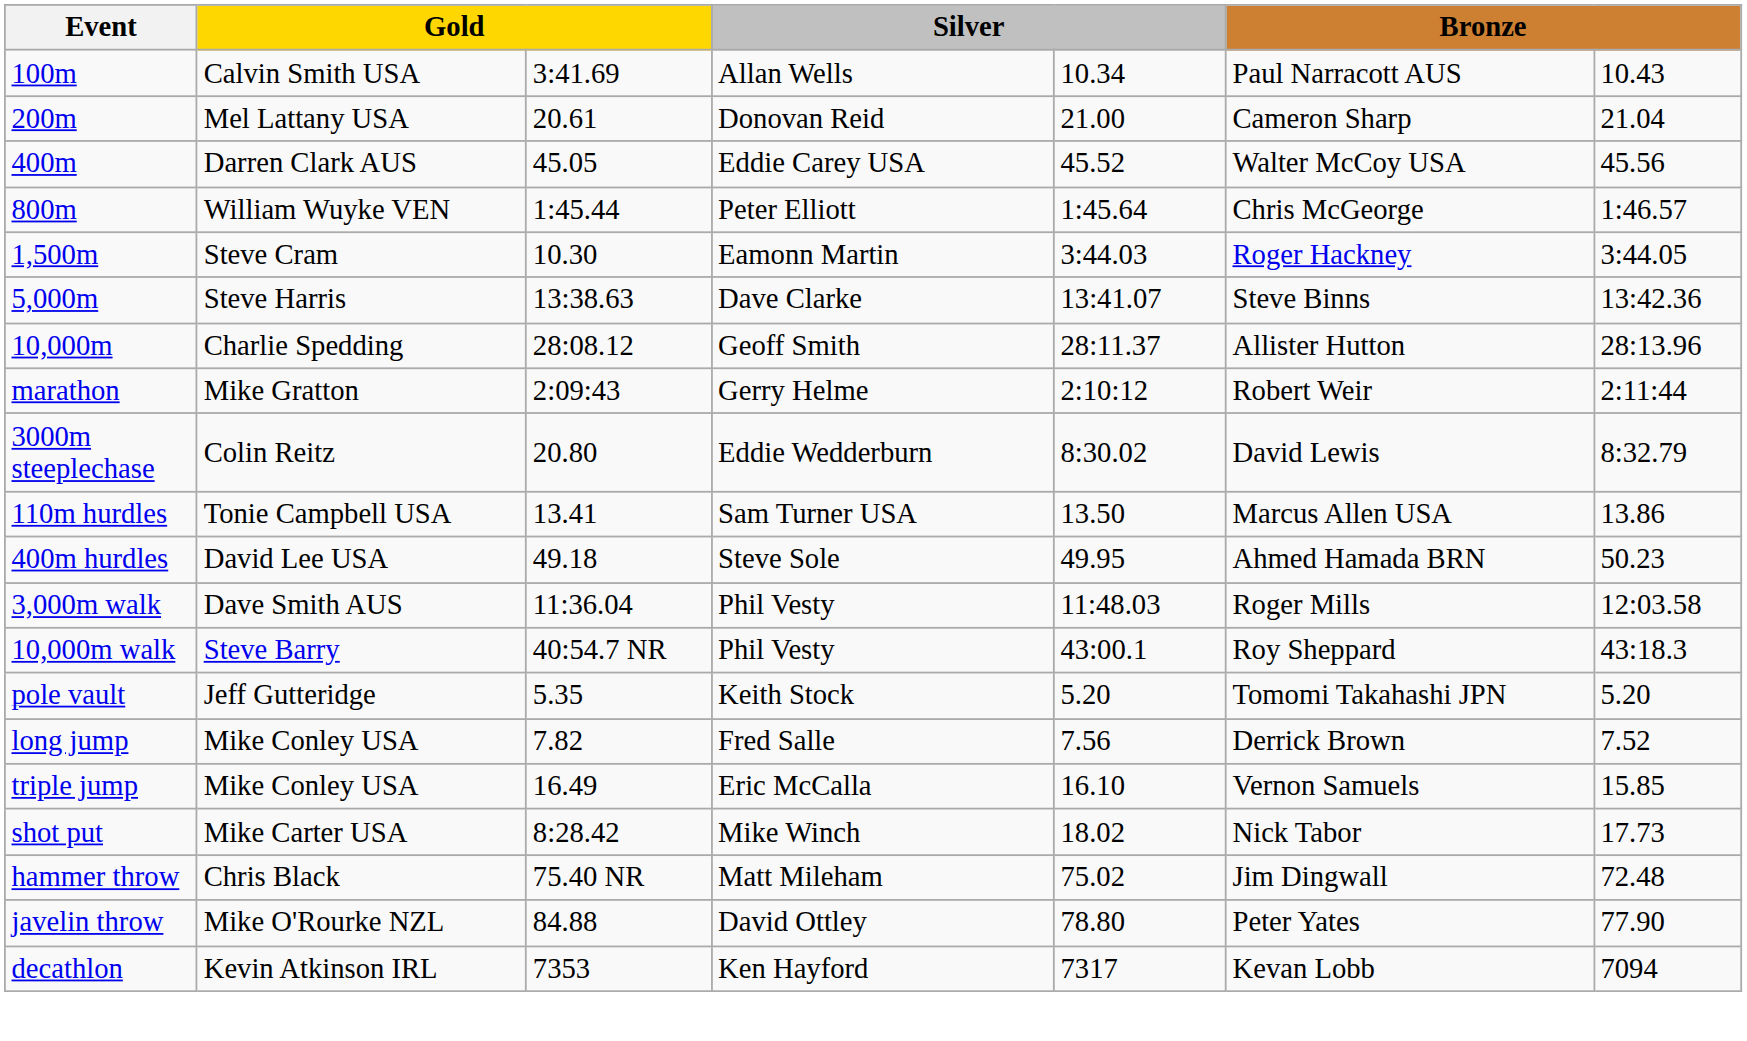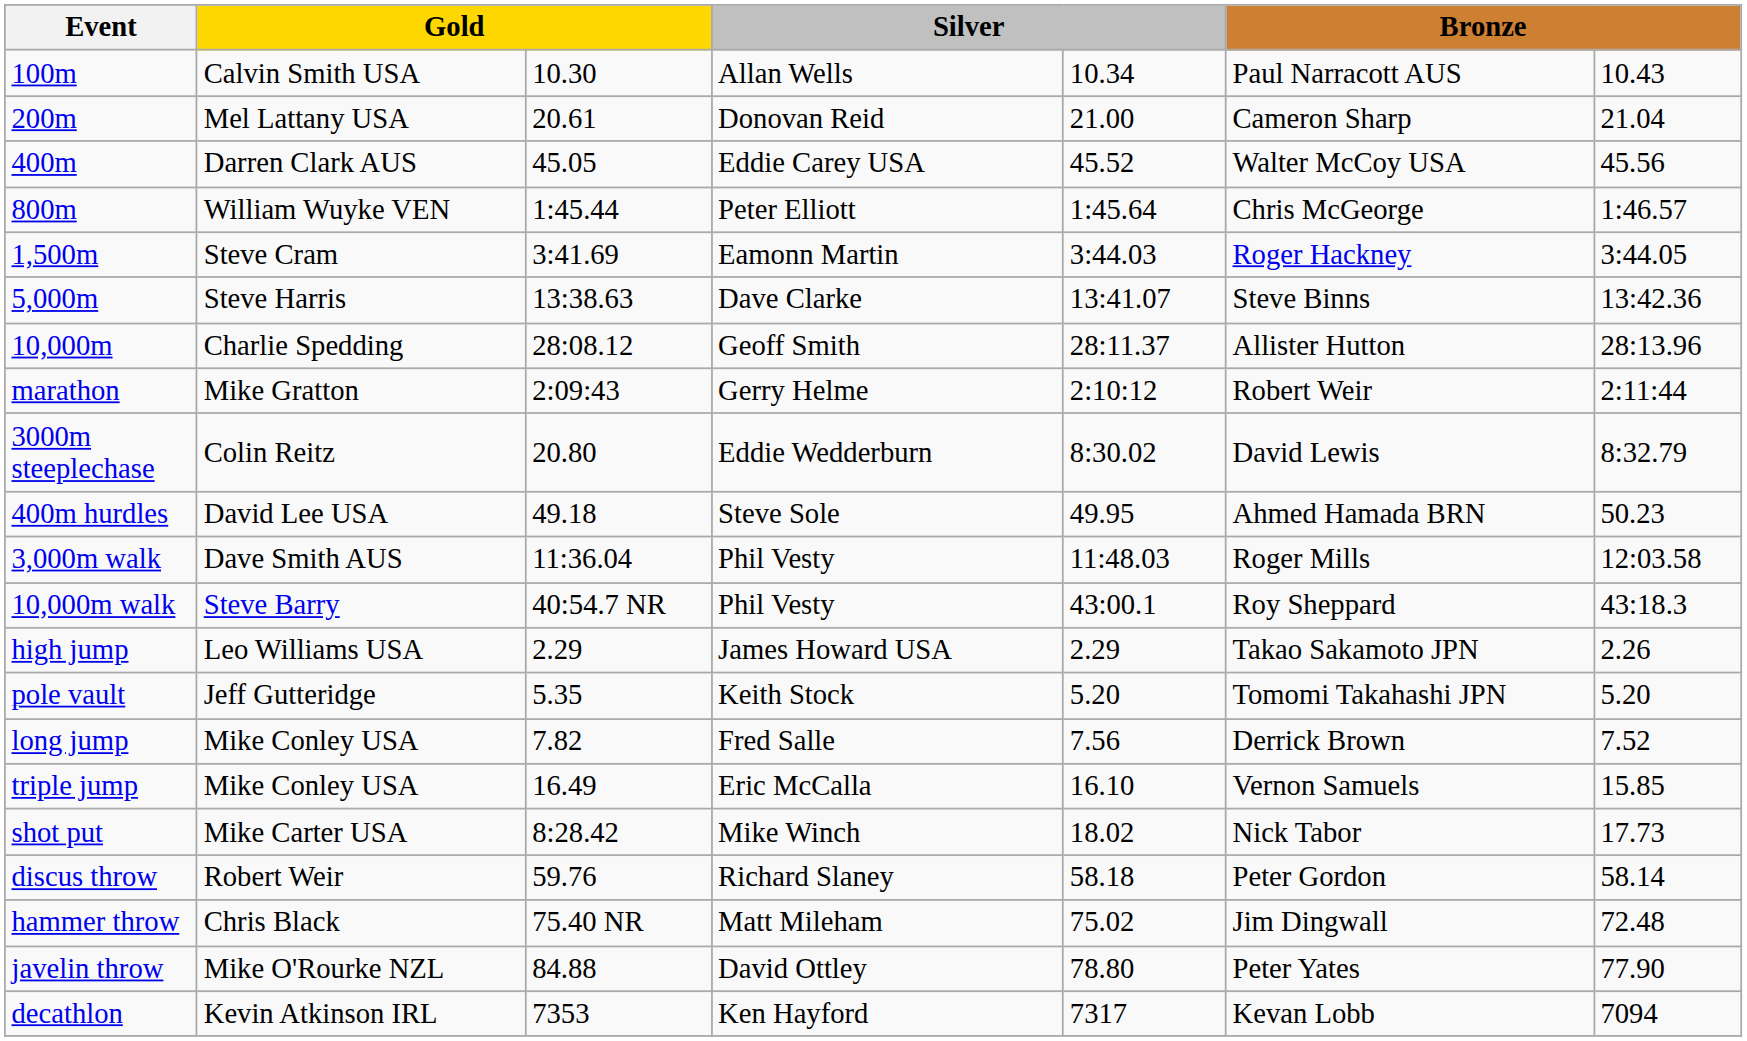(576, 72) 3:41.69 -> (564, 72) 10.30
(565, 254) 10.30 -> (576, 254) 3:41.69
- row: (89, 513)
+ row: (70, 649)
+ row: (84, 877)
